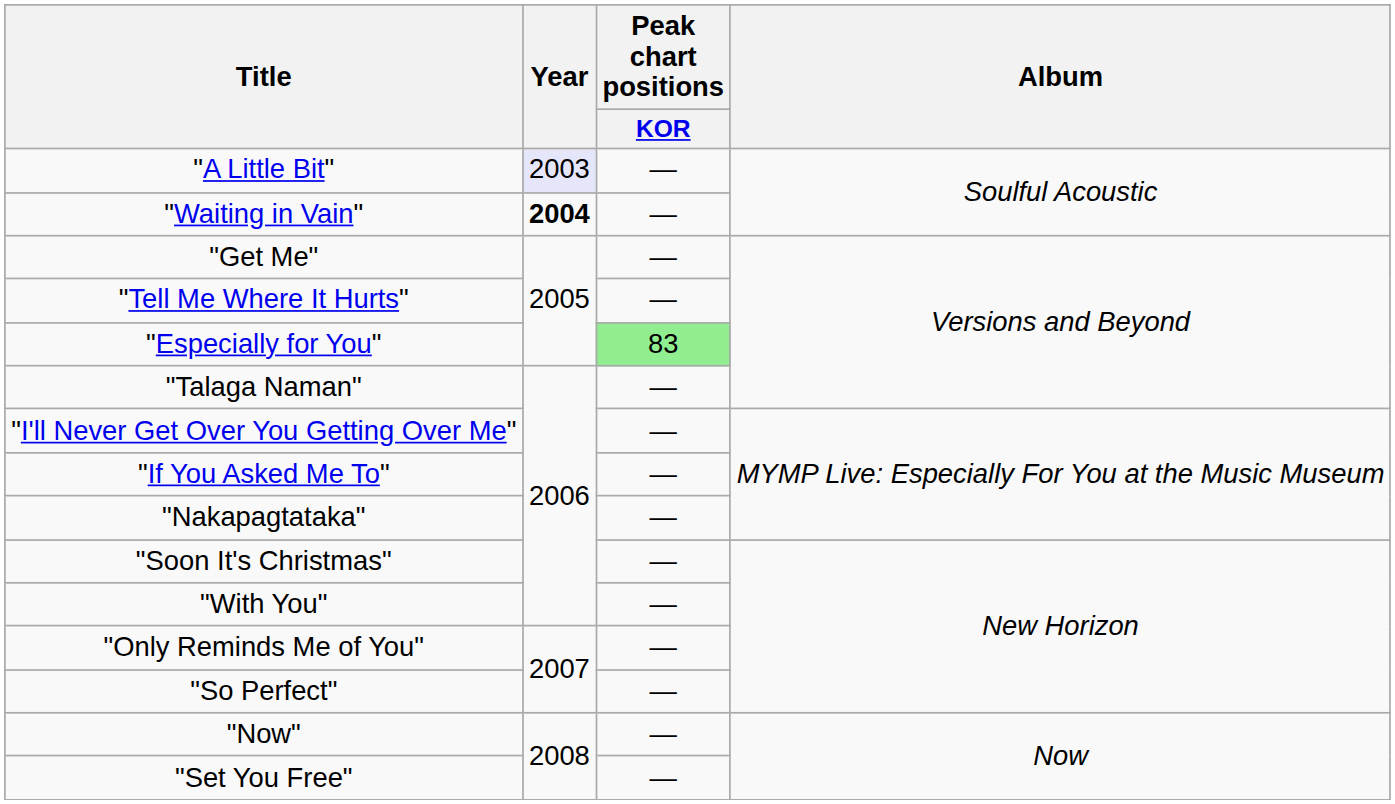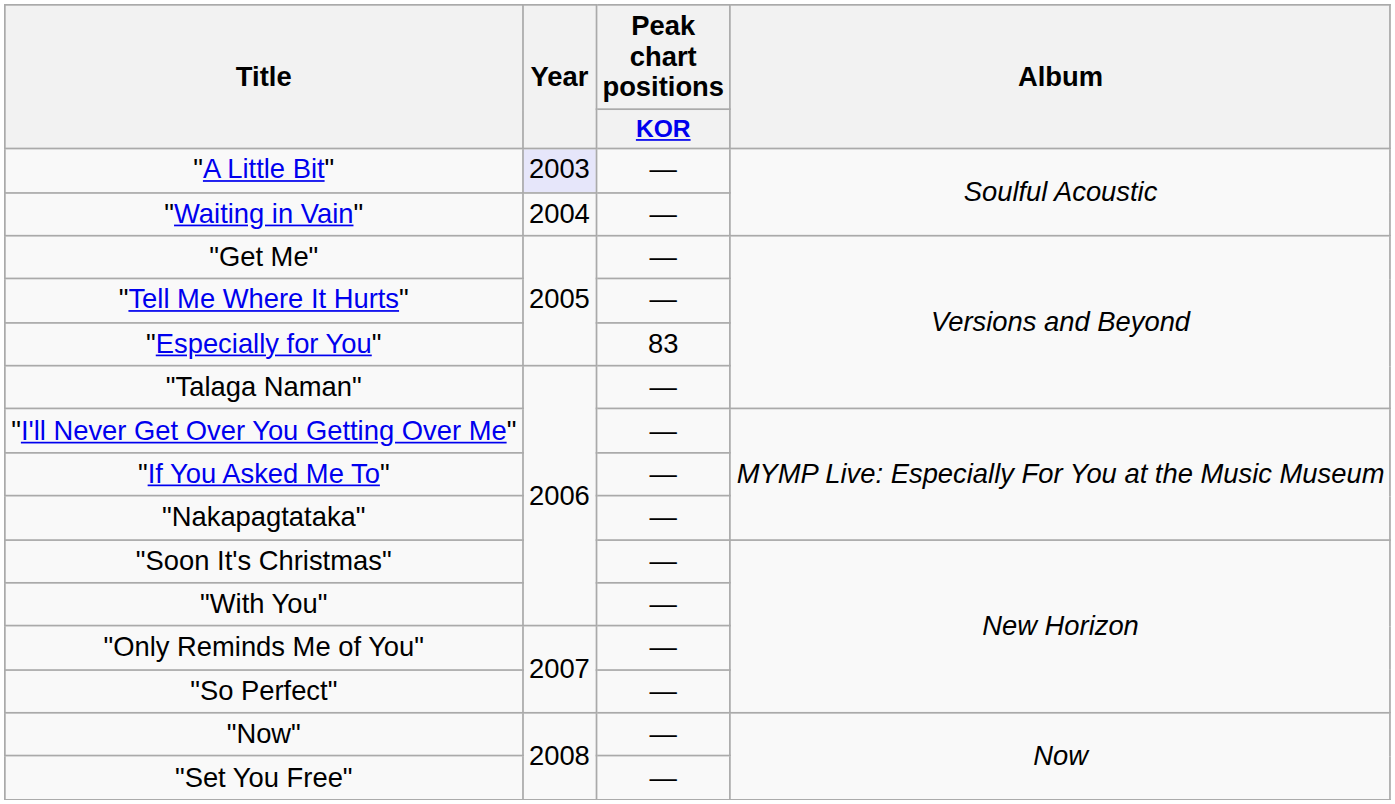(559, 213) bold -> (559, 213) normal
(663, 343) lightgreen background -> (663, 343) no background
